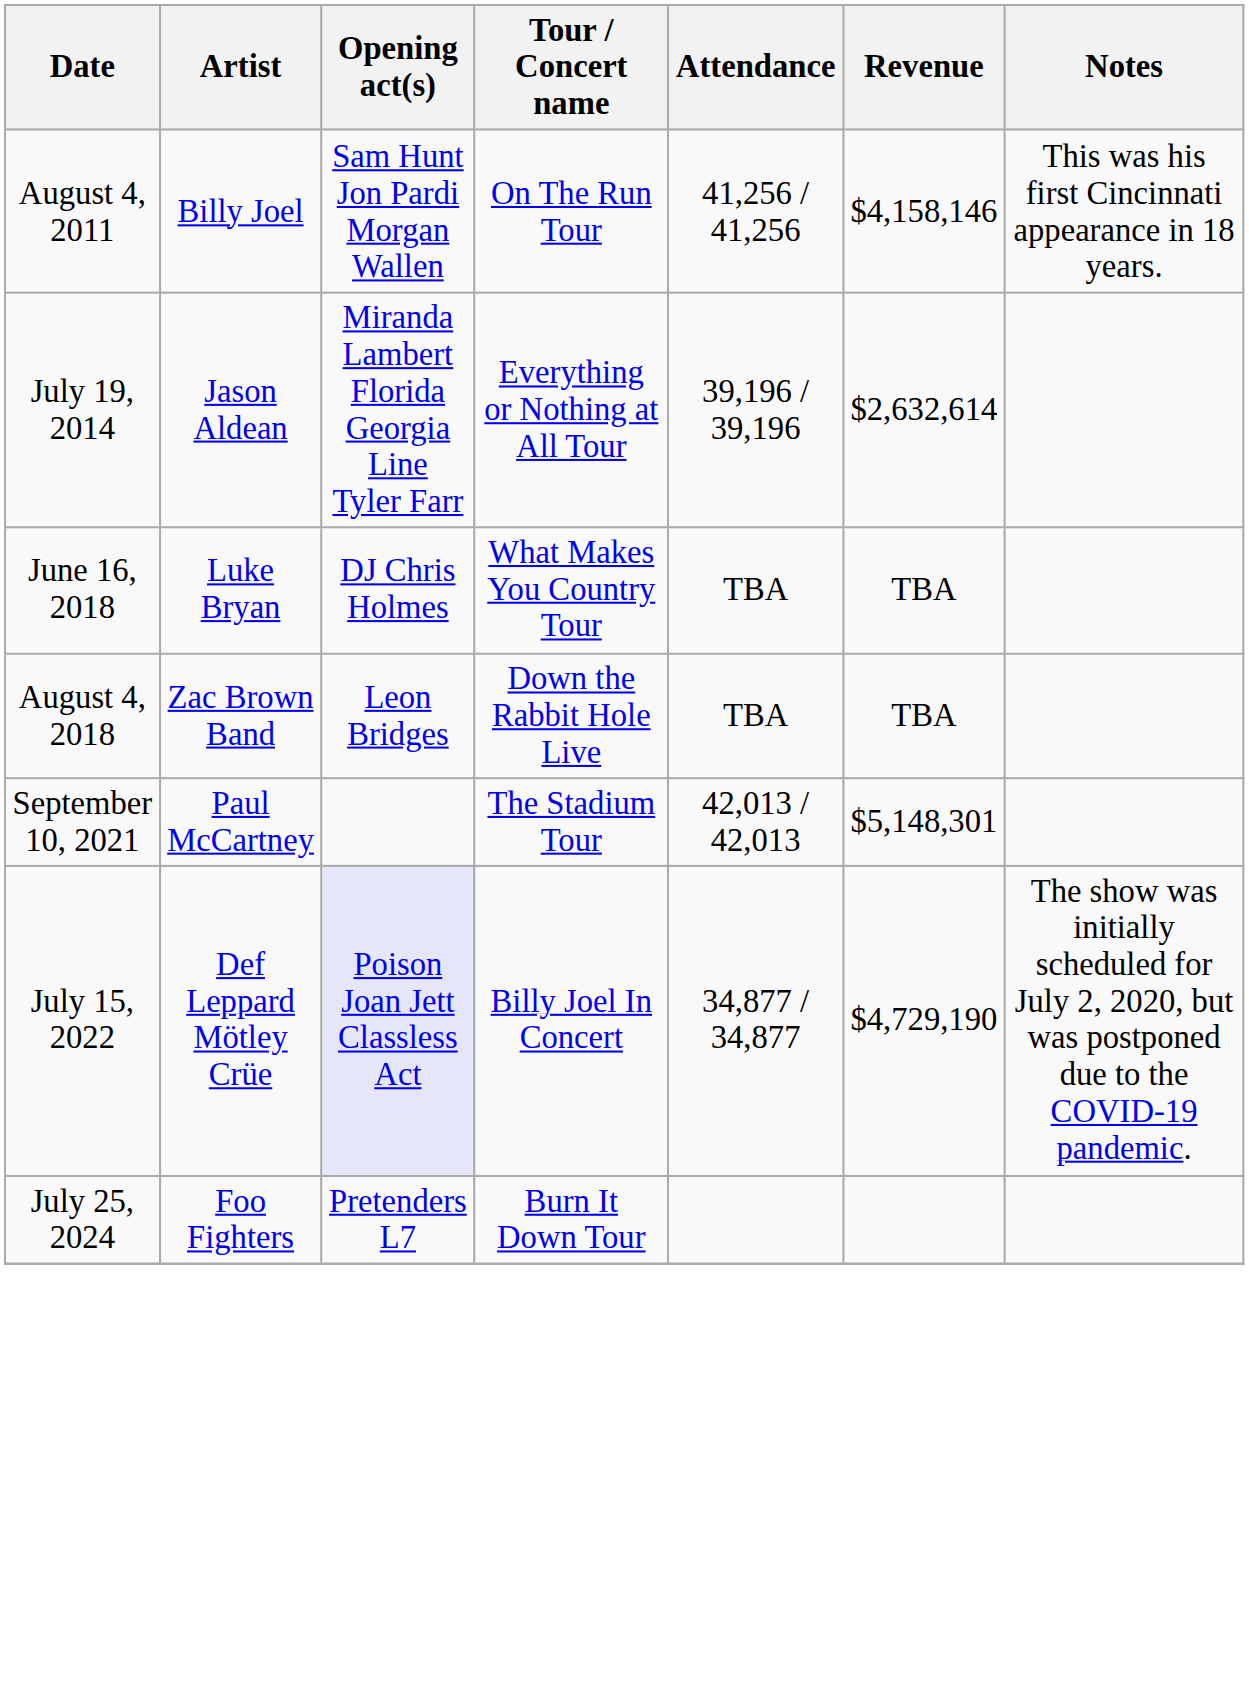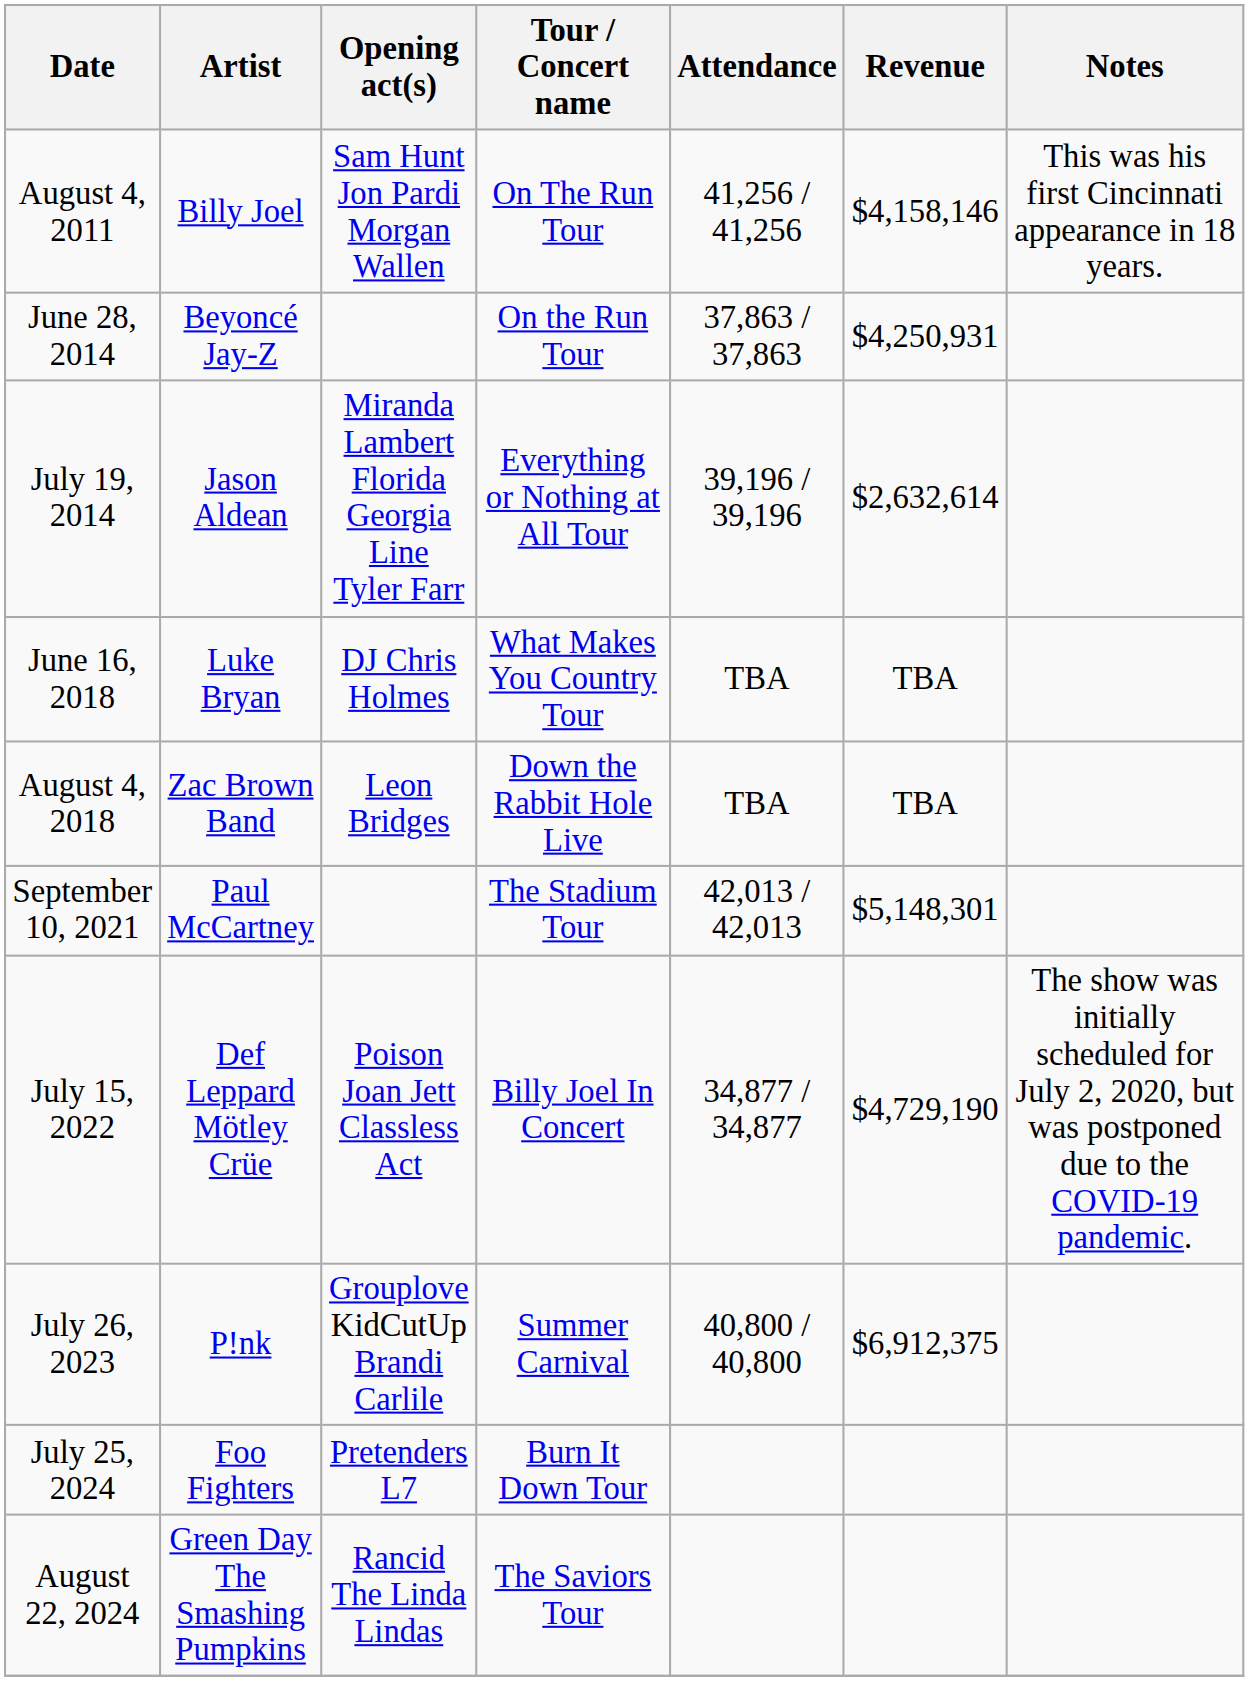+ row: (82, 335)
(398, 1020) lavender background -> (399, 1108) no background
+ row: (82, 1344)
+ row: (82, 1594)
